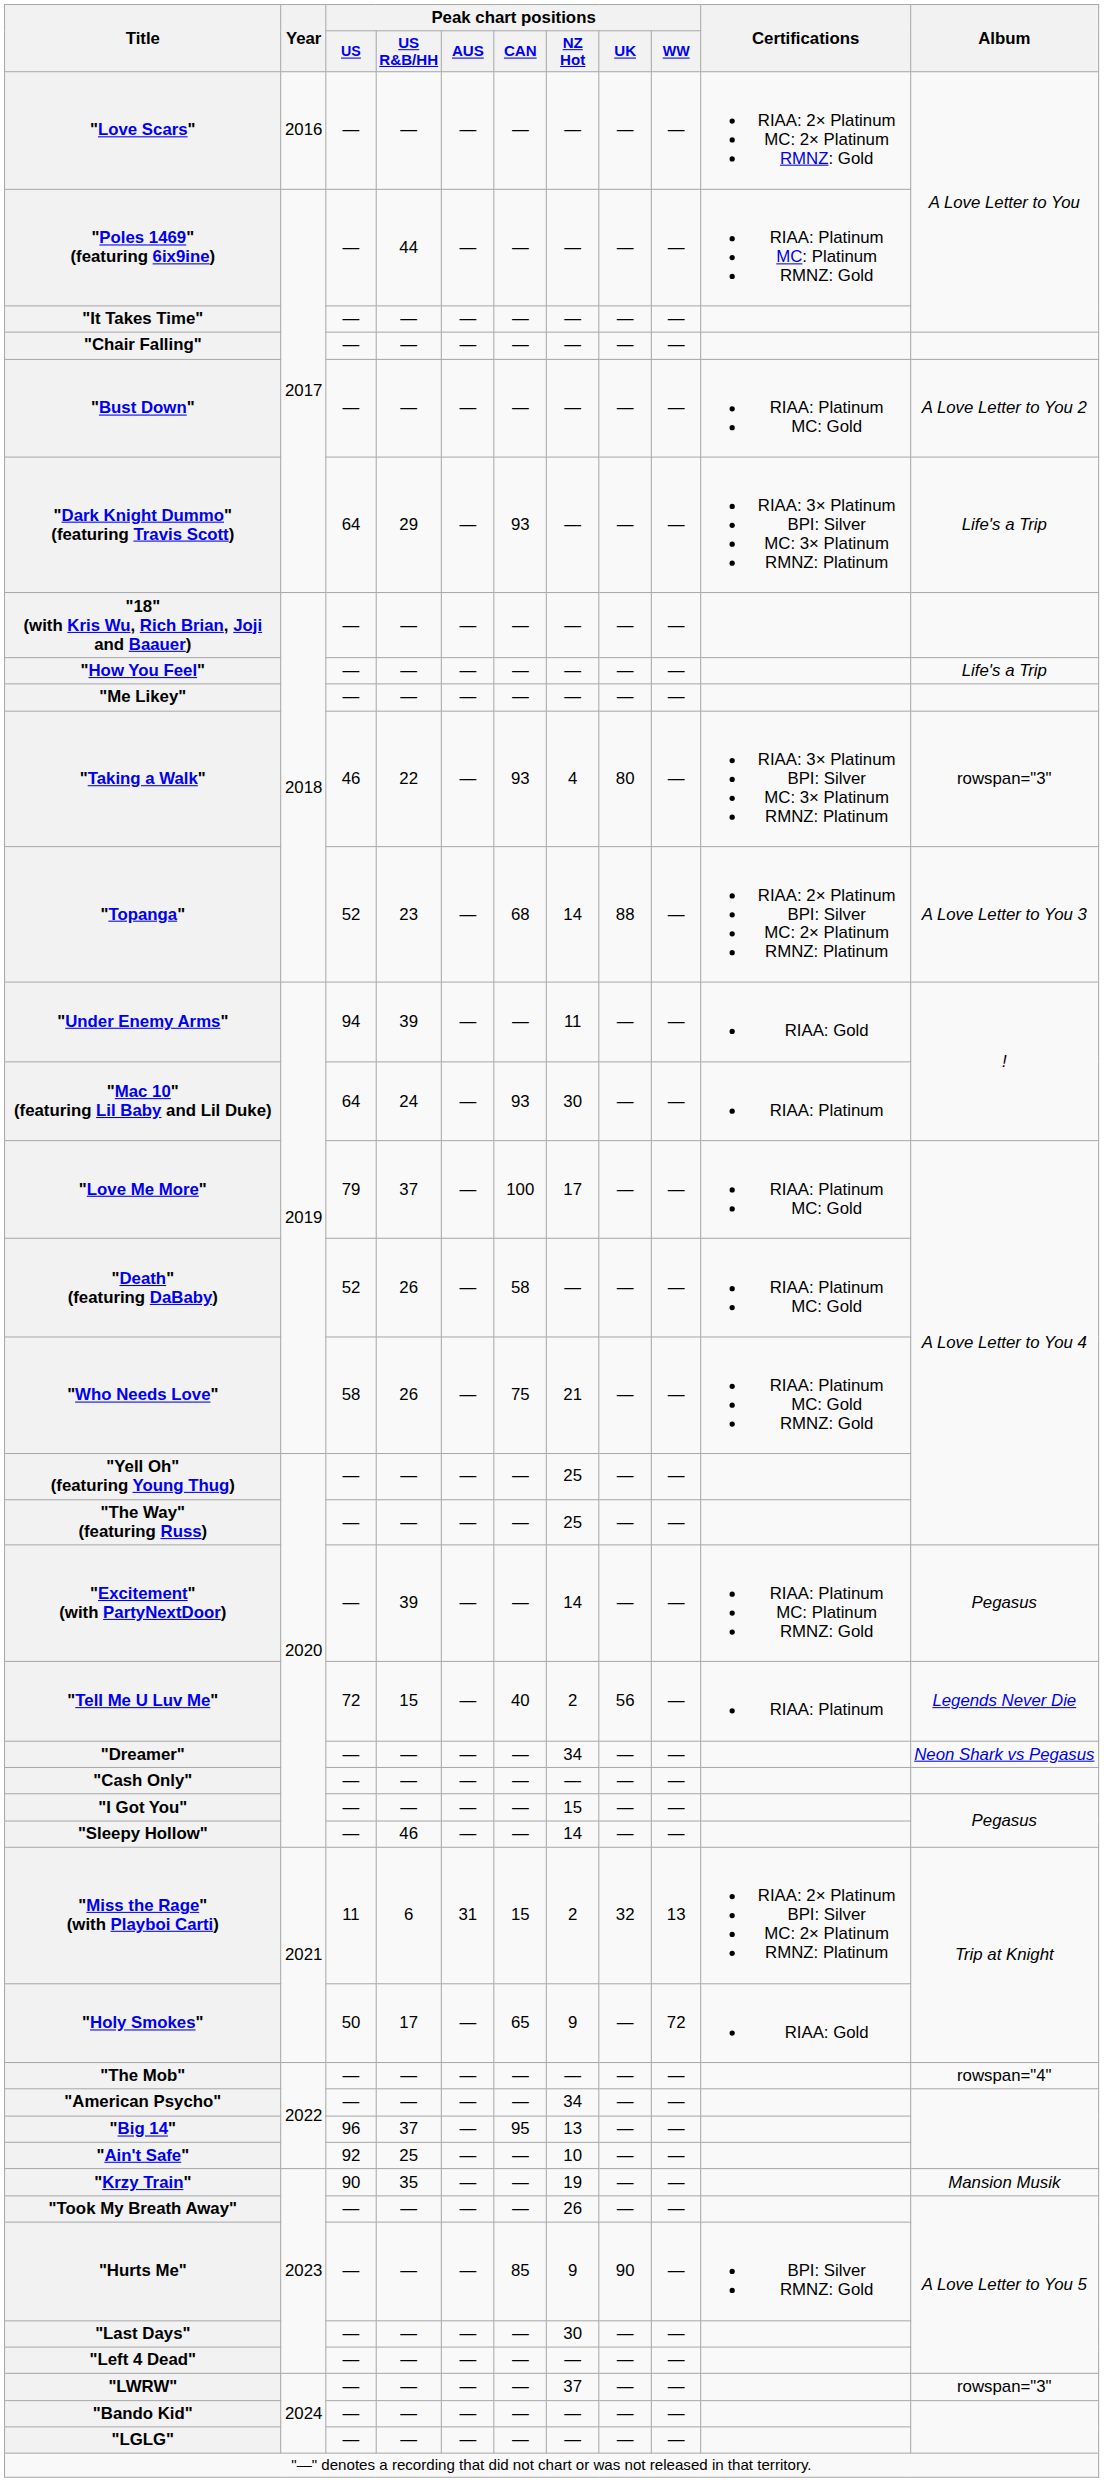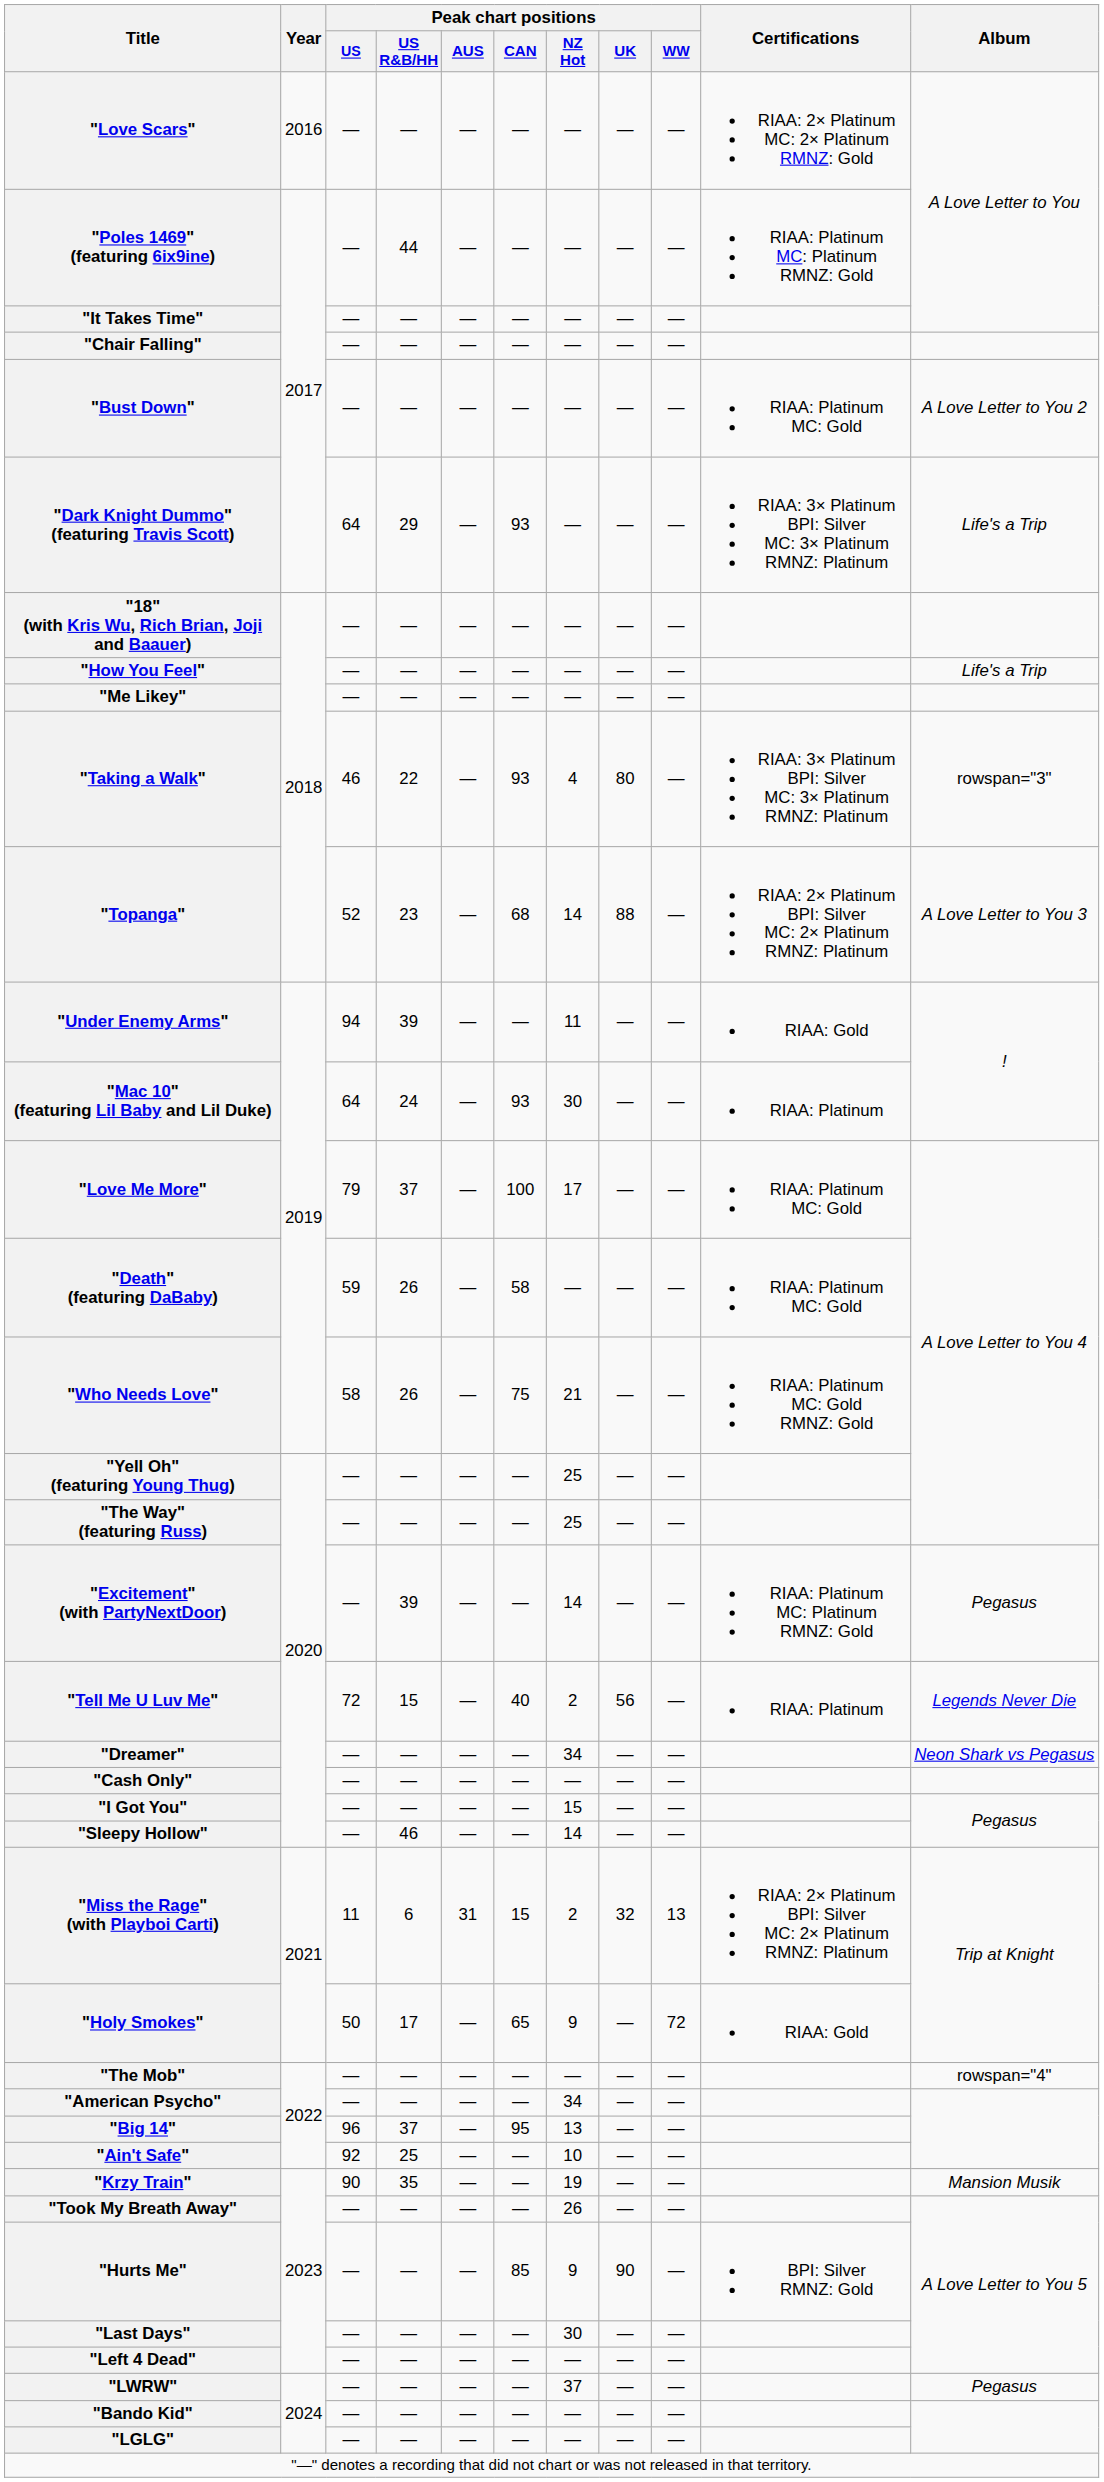(351, 1287) 52 -> (351, 1287) 59
(1004, 2386) rowspan="3" -> (1004, 2386) Pegasus
